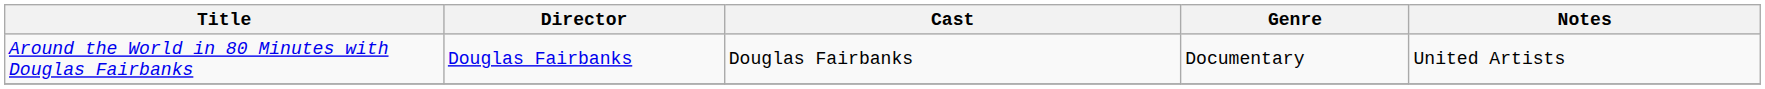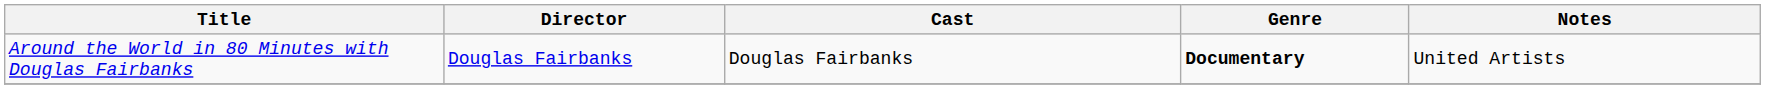(1245, 59) normal -> (1245, 59) bold
